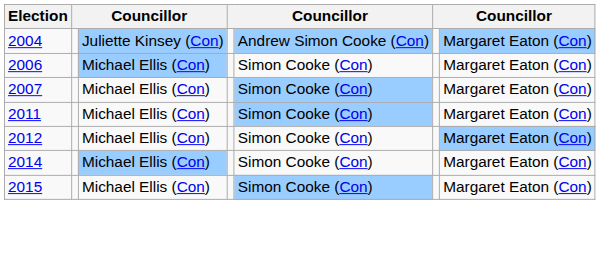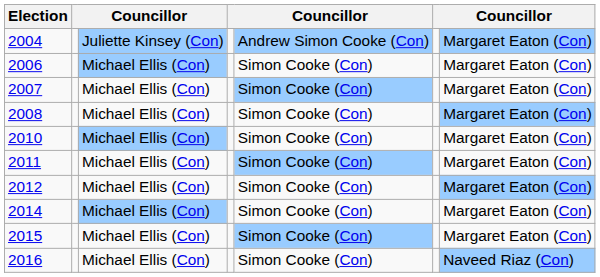+ row: (25, 114)
+ row: (25, 138)
+ row: (25, 260)
